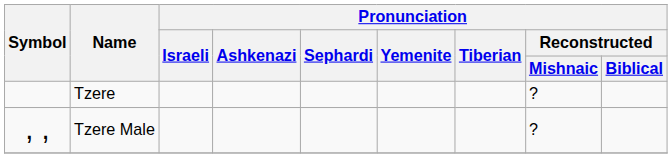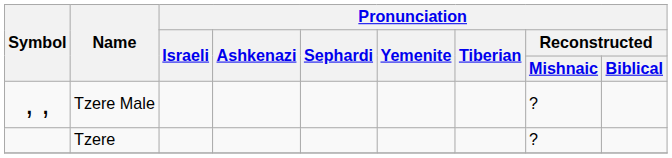rows swapped: (95, 94) <-> (114, 129)
